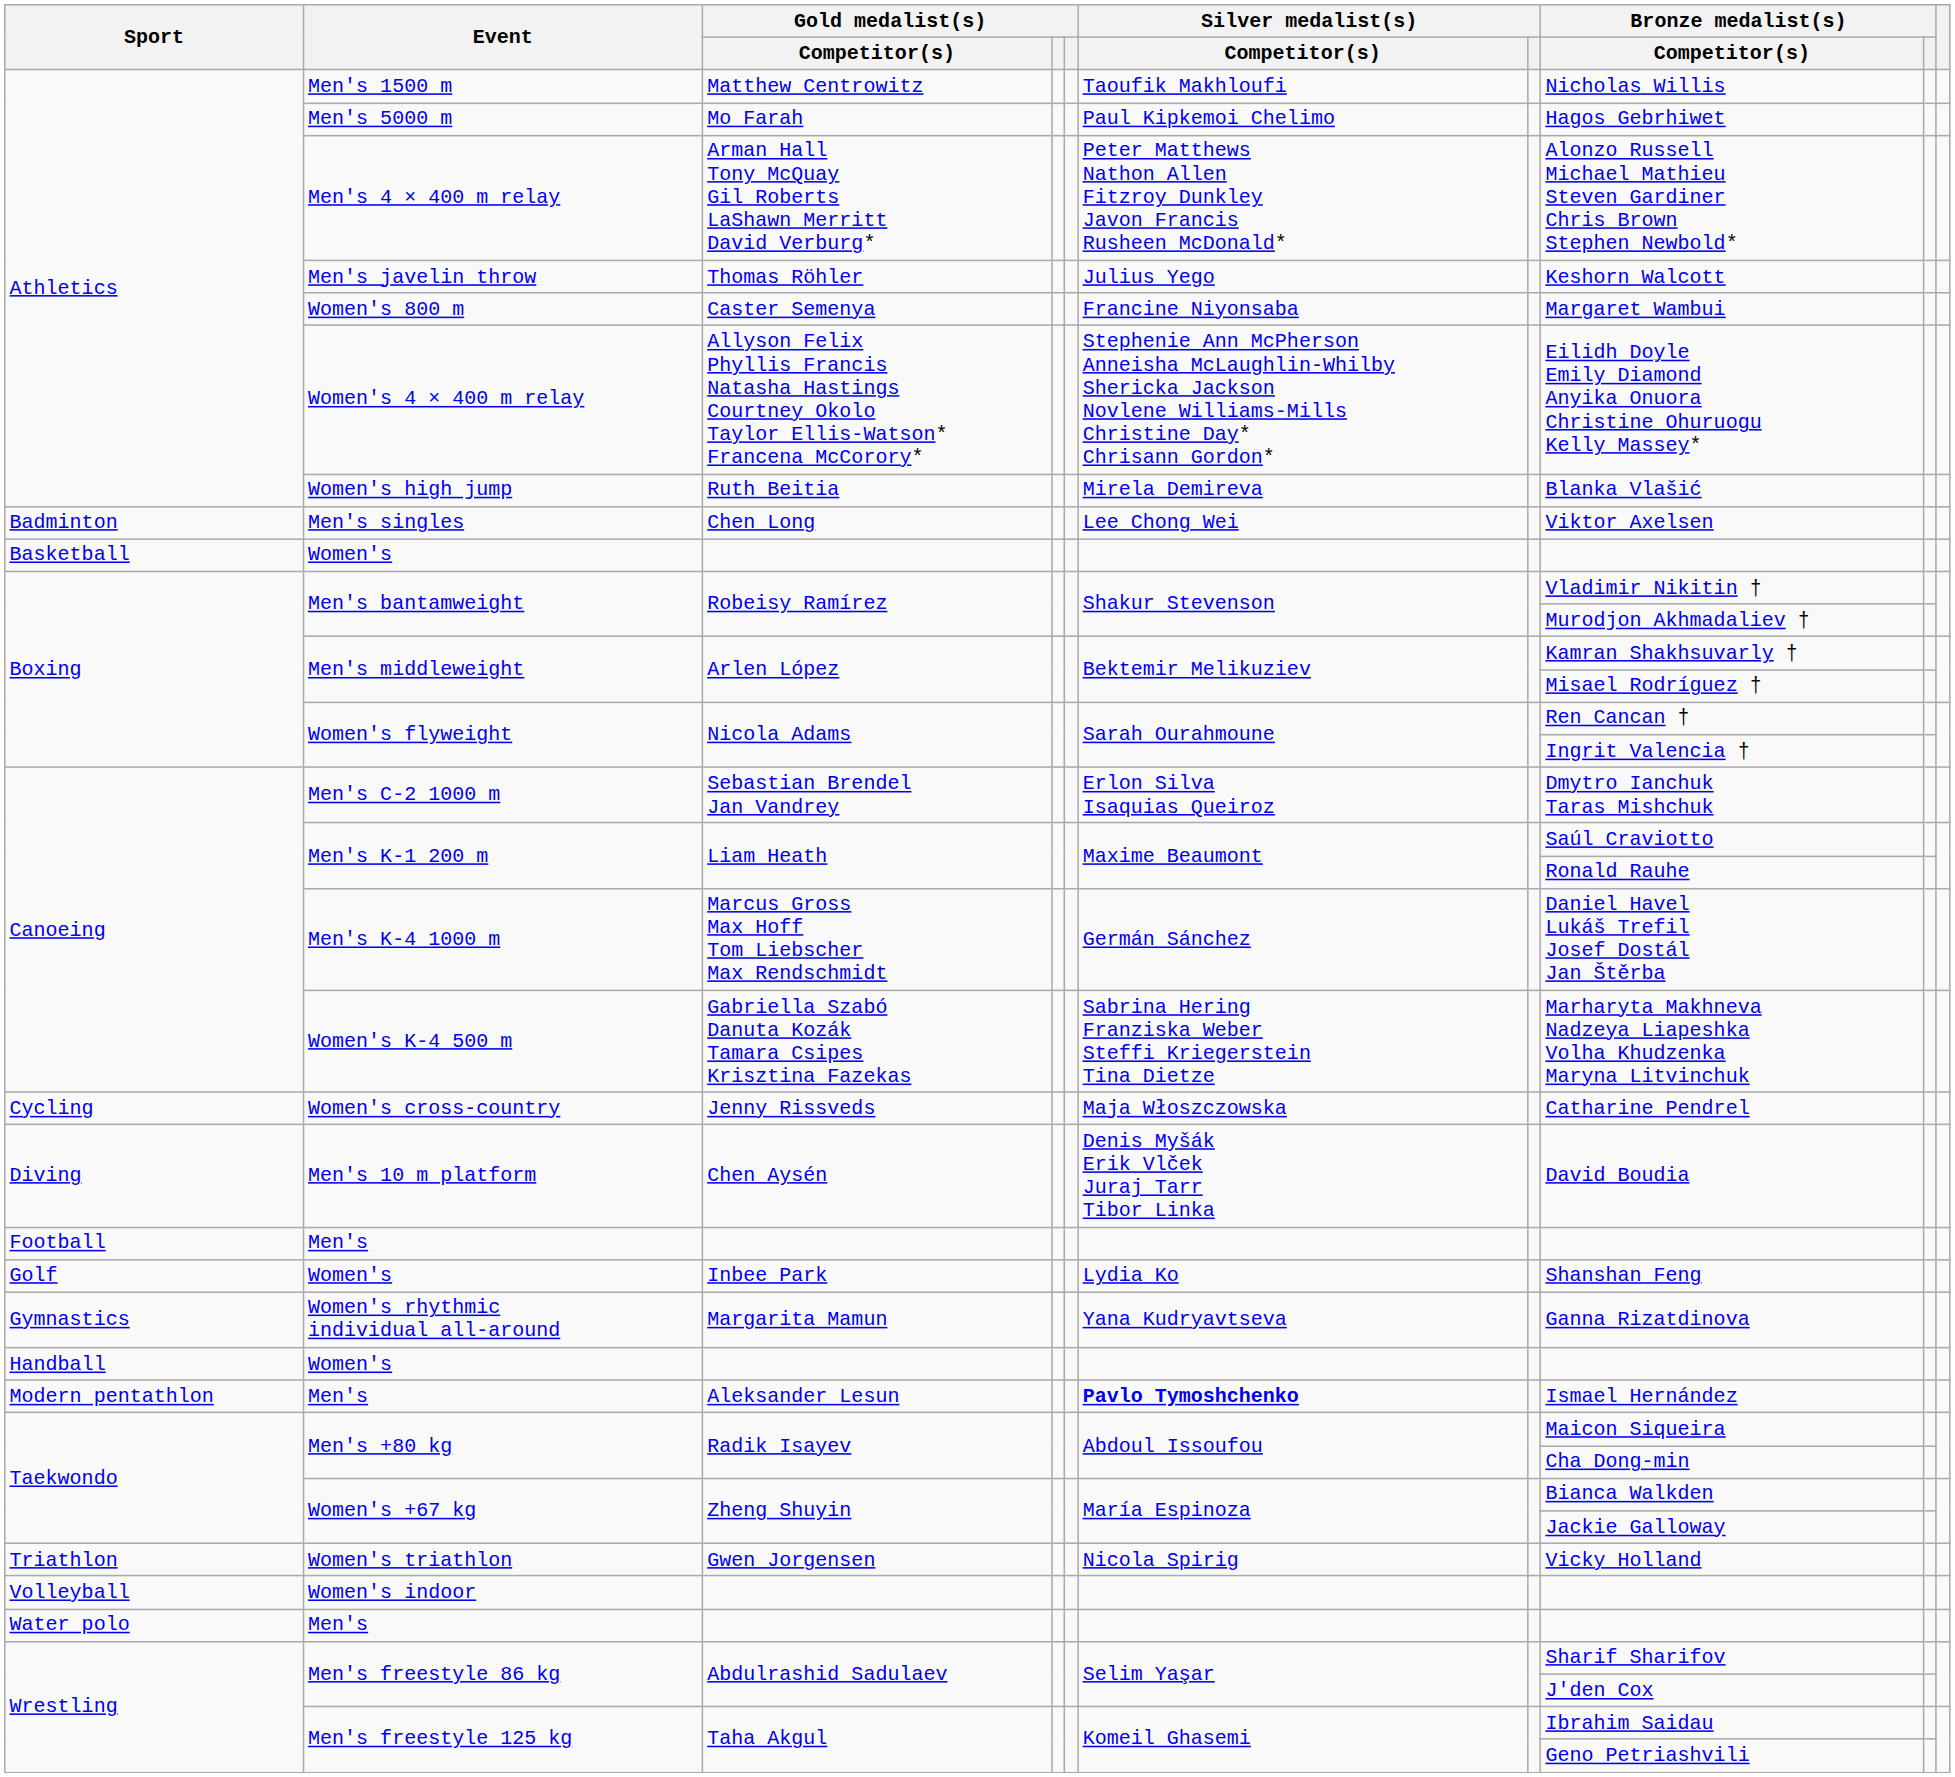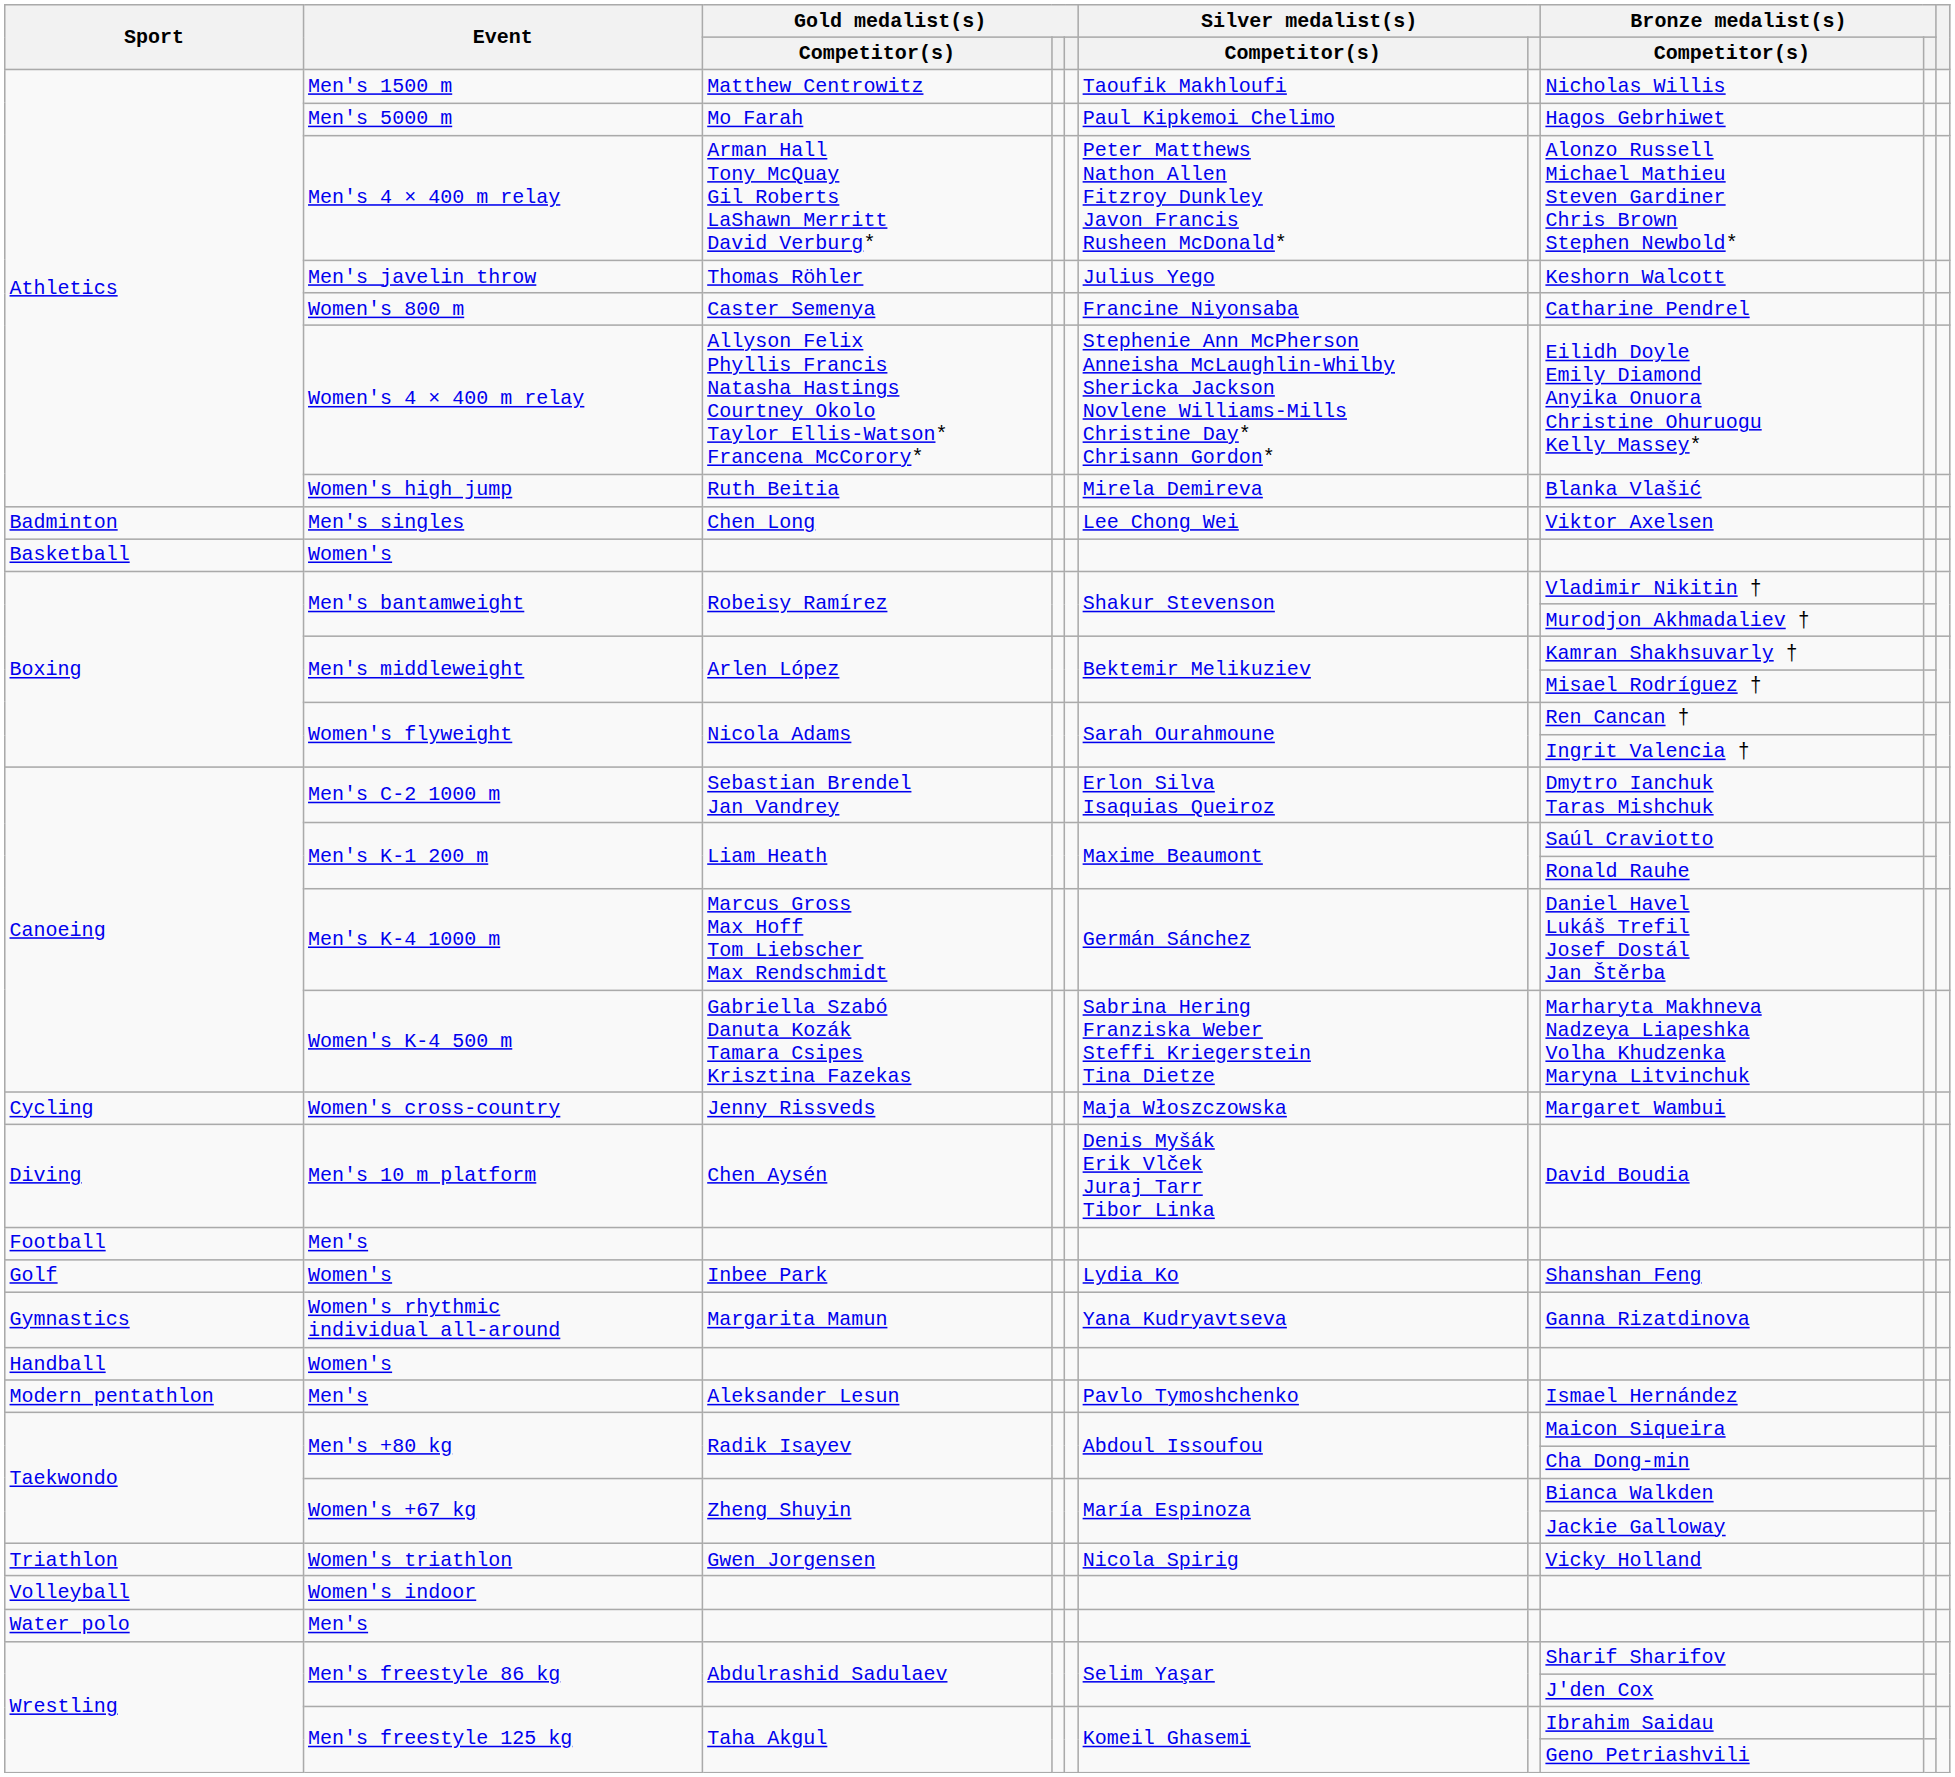(1636, 309) Margaret Wambui -> (1648, 309) Catharine Pendrel
(1648, 1109) Catharine Pendrel -> (1636, 1109) Margaret Wambui
(1191, 1397) bold -> (1191, 1397) normal
